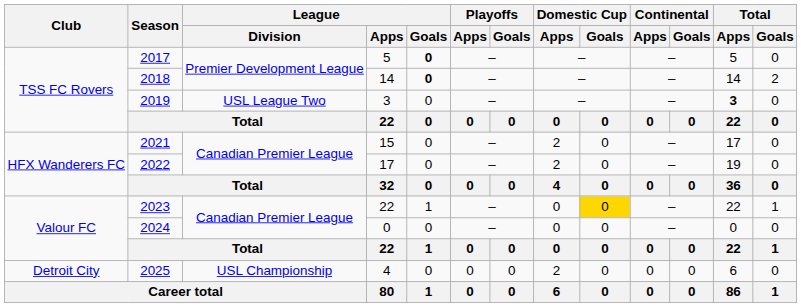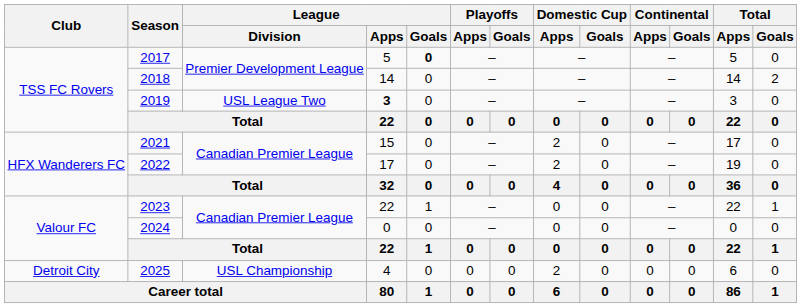(428, 79) bold -> (428, 79) normal
(387, 100) normal -> (387, 100) bold
(733, 100) bold -> (733, 100) normal
(605, 206) gold background -> (605, 206) no background
